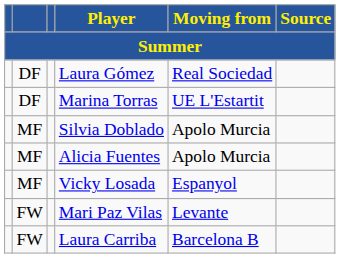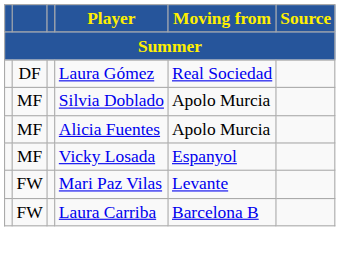- row: (108, 101)
